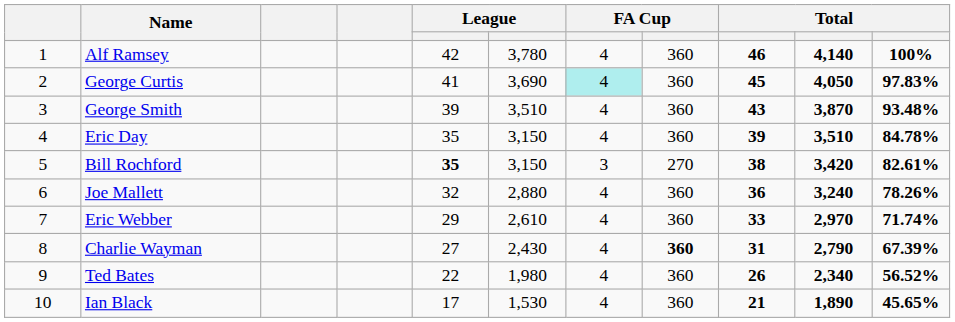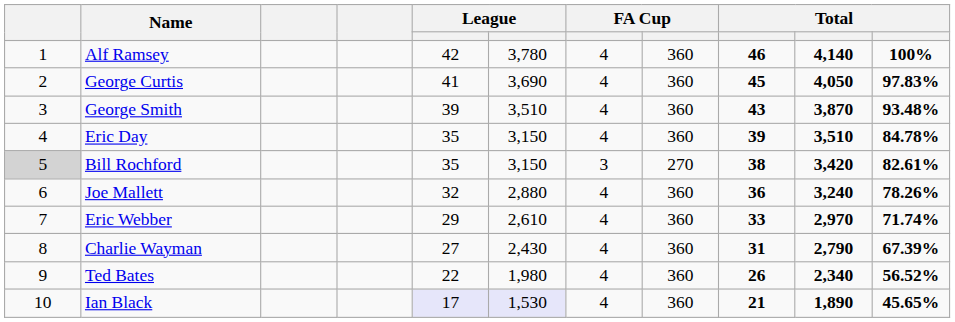(604, 81) paleturquoise background -> (604, 81) no background
(43, 164) no background -> (43, 164) lightgrey background
(451, 164) bold -> (451, 164) normal
(680, 247) bold -> (680, 247) normal
(451, 302) no background -> (451, 302) lavender background
(527, 302) no background -> (527, 302) lavender background
